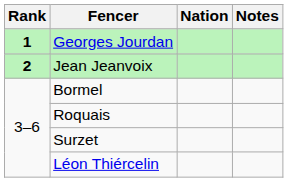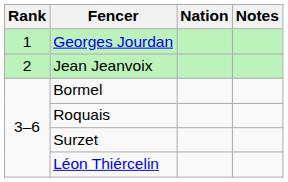(27, 41) bold -> (27, 41) normal
(27, 66) bold -> (27, 66) normal
